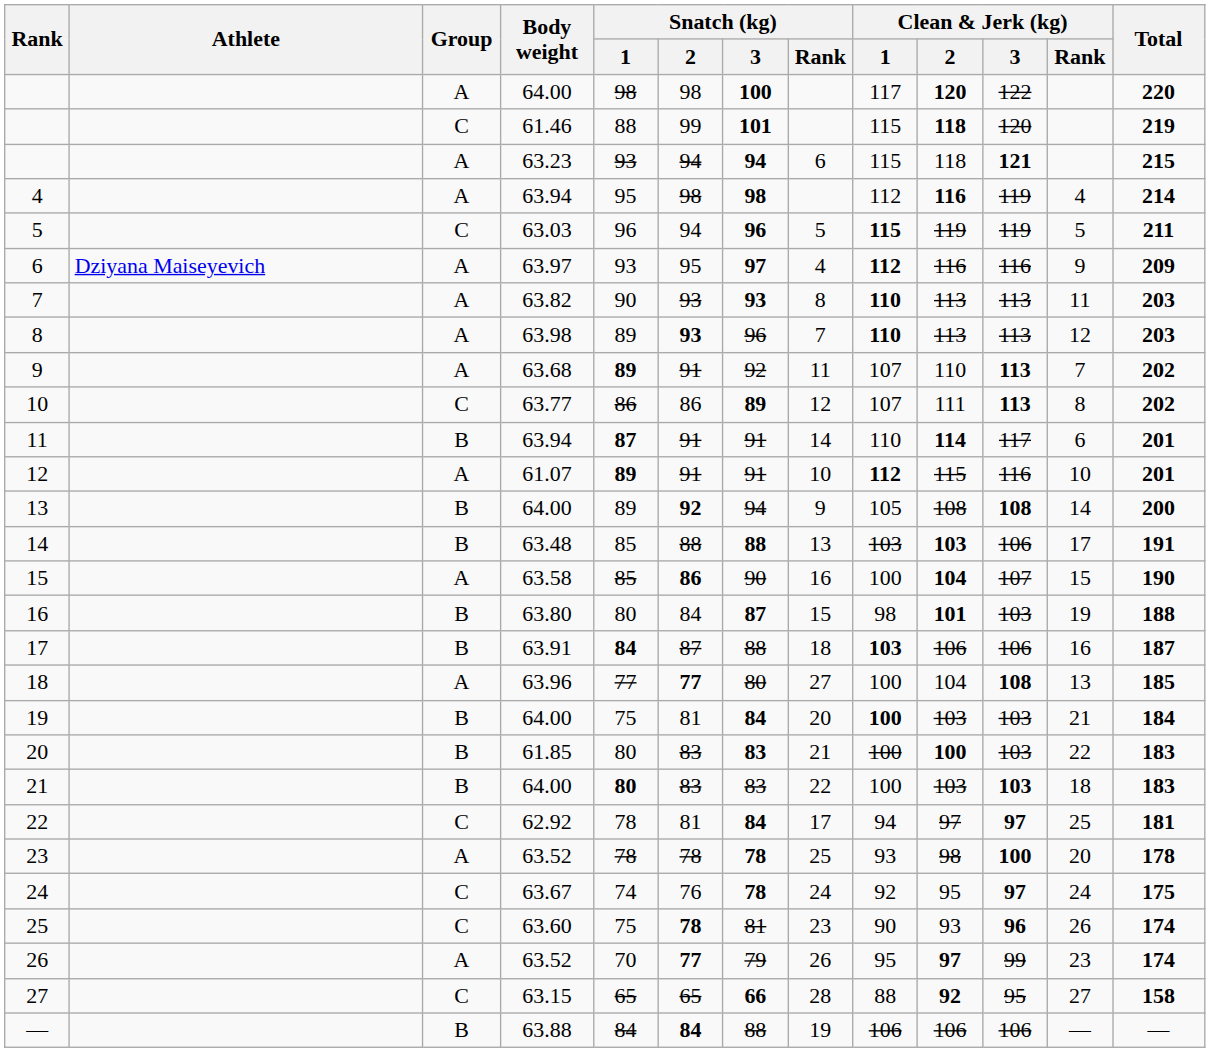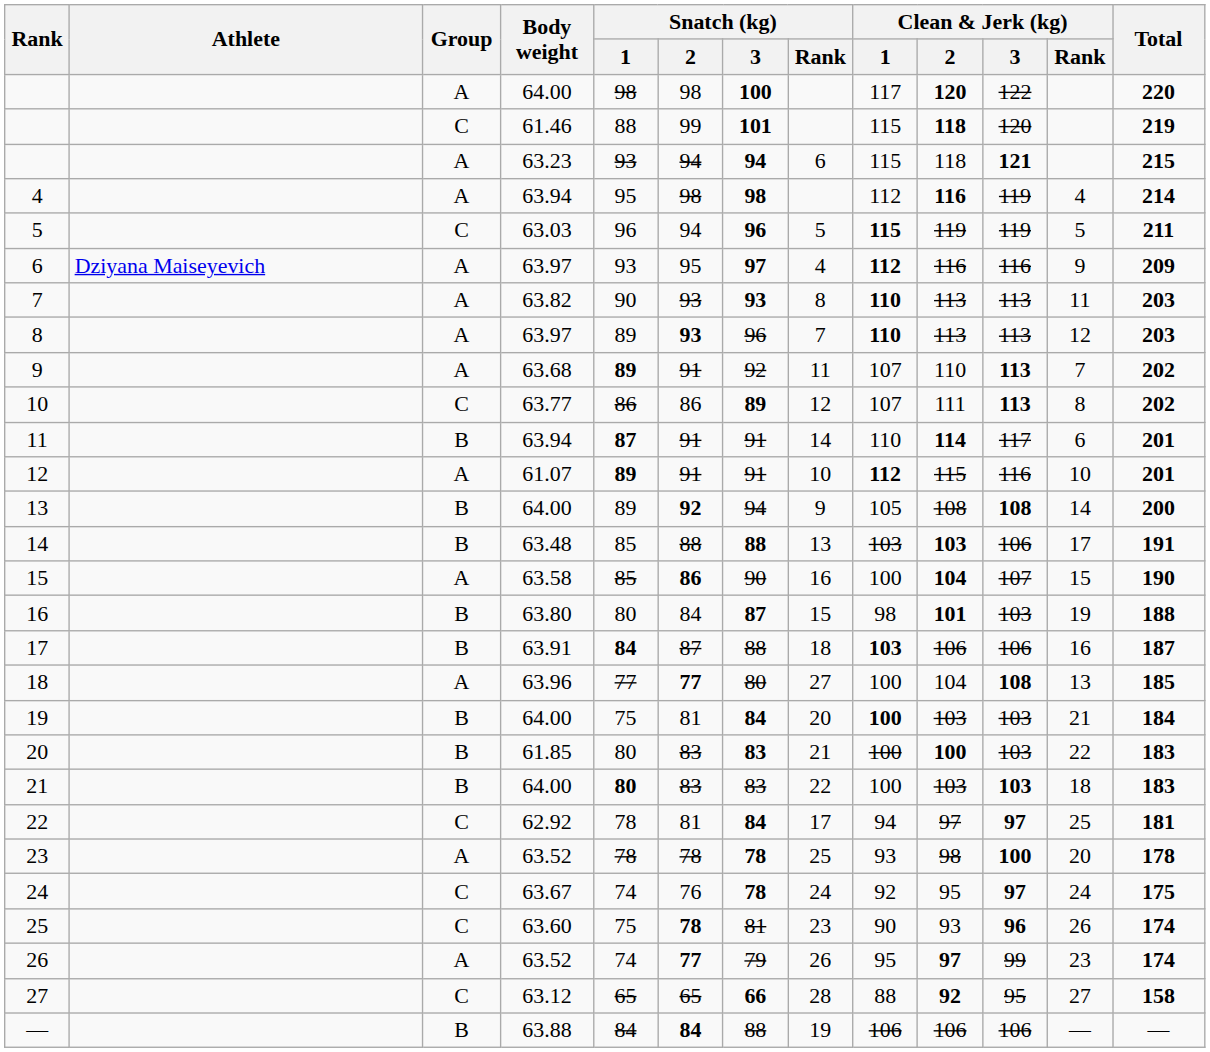(547, 334) 63.98 -> (547, 334) 63.97
(626, 960) 70 -> (626, 960) 74
(547, 995) 63.15 -> (547, 995) 63.12
